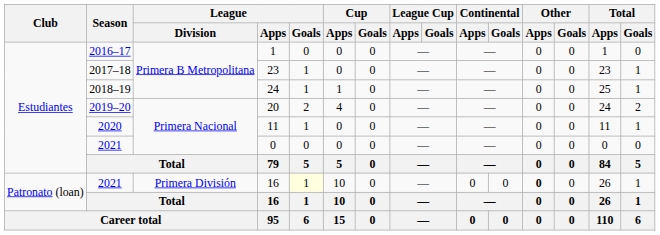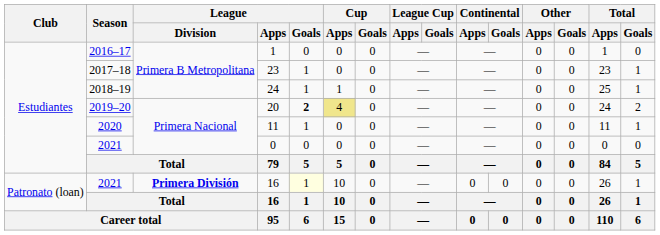(306, 107) normal -> (306, 107) bold
(339, 107) no background -> (339, 107) khaki background
(195, 182) normal -> (195, 182) bold
(539, 182) bold -> (539, 182) normal
